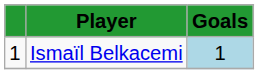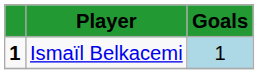(15, 53) normal -> (15, 53) bold
